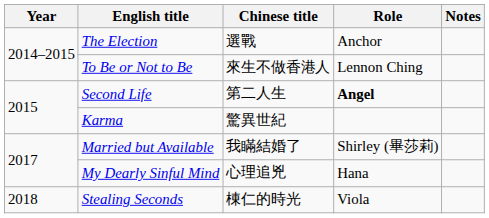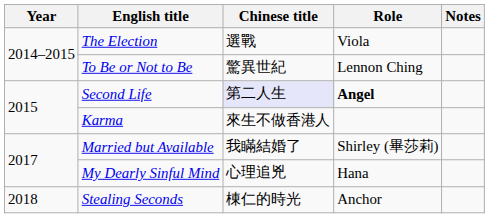(360, 41) Anchor -> (353, 41) Viola
(278, 67) 來生不做香港人 -> (256, 67) 驚異世紀
(256, 93) no background -> (256, 93) lavender background
(256, 119) 驚異世紀 -> (278, 119) 來生不做香港人
(353, 199) Viola -> (360, 199) Anchor
